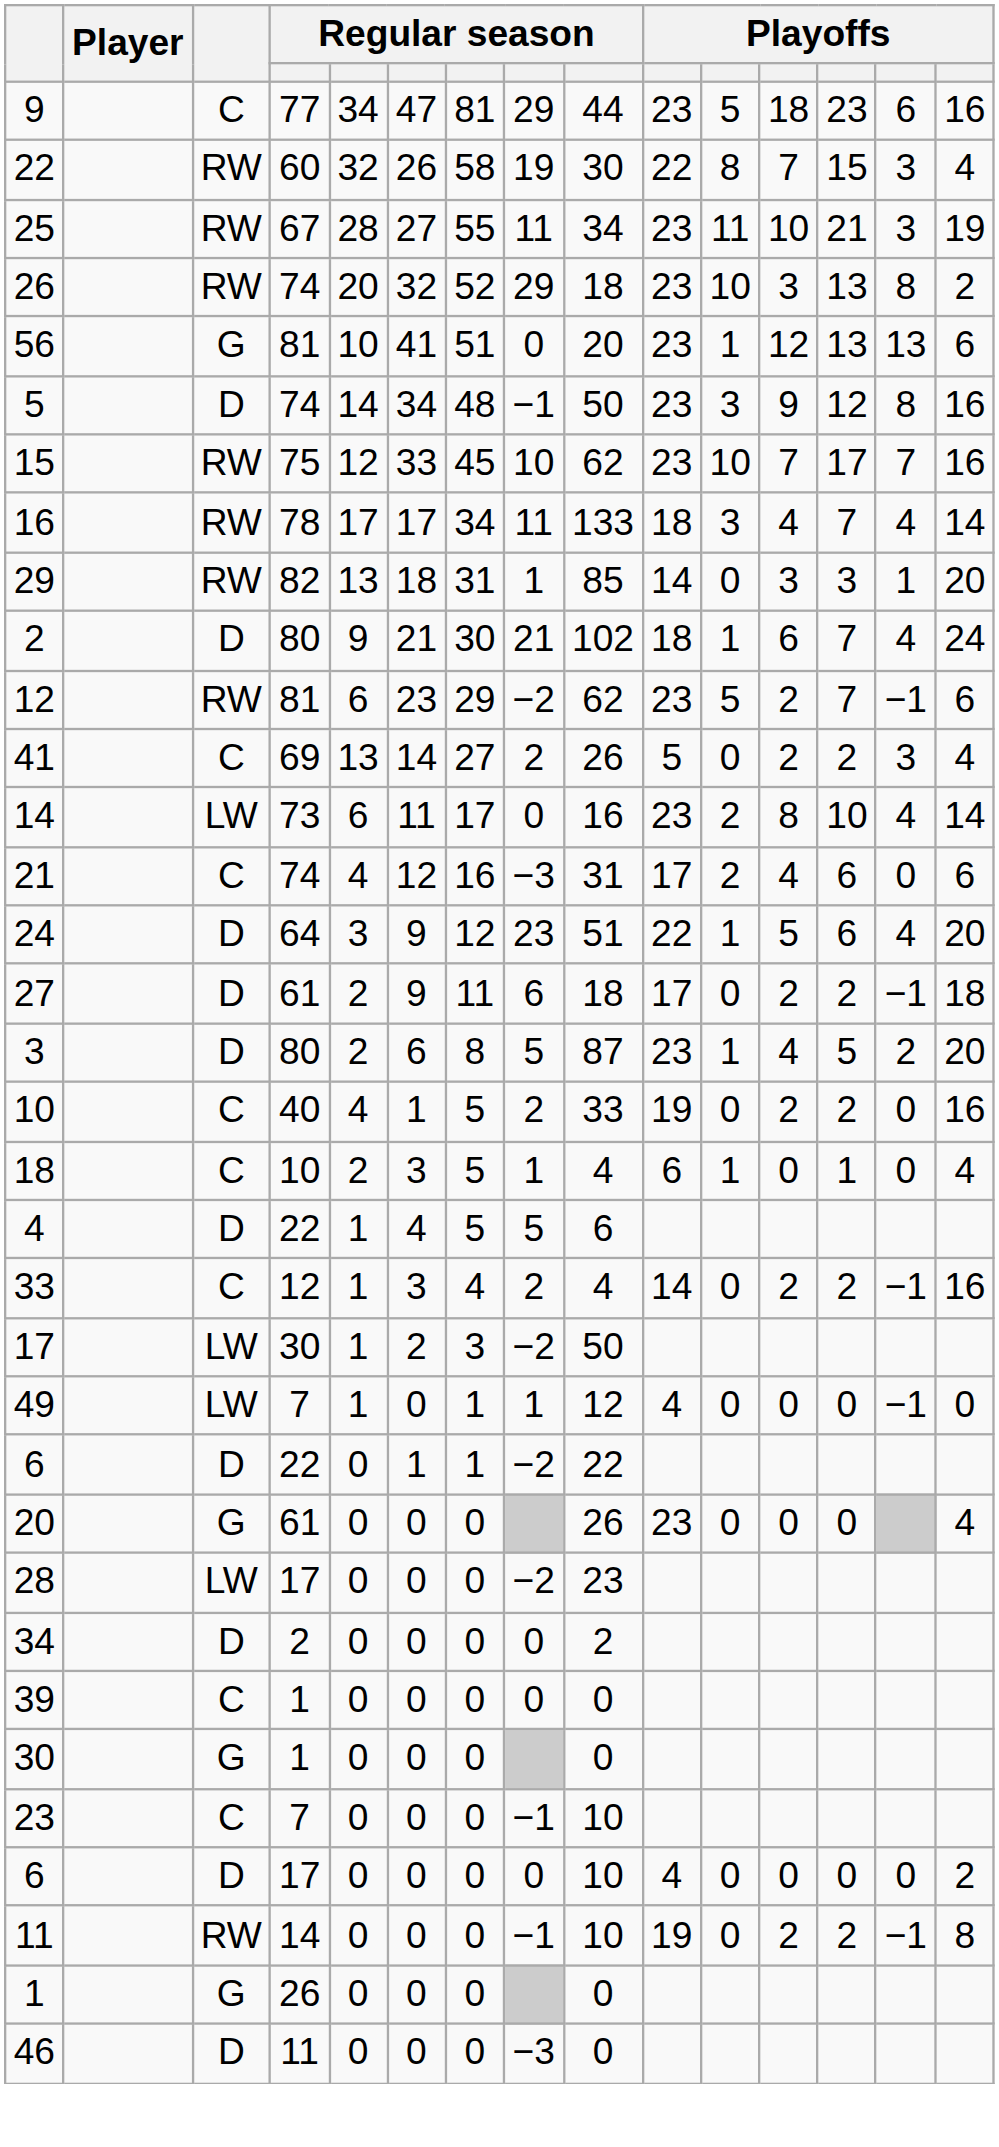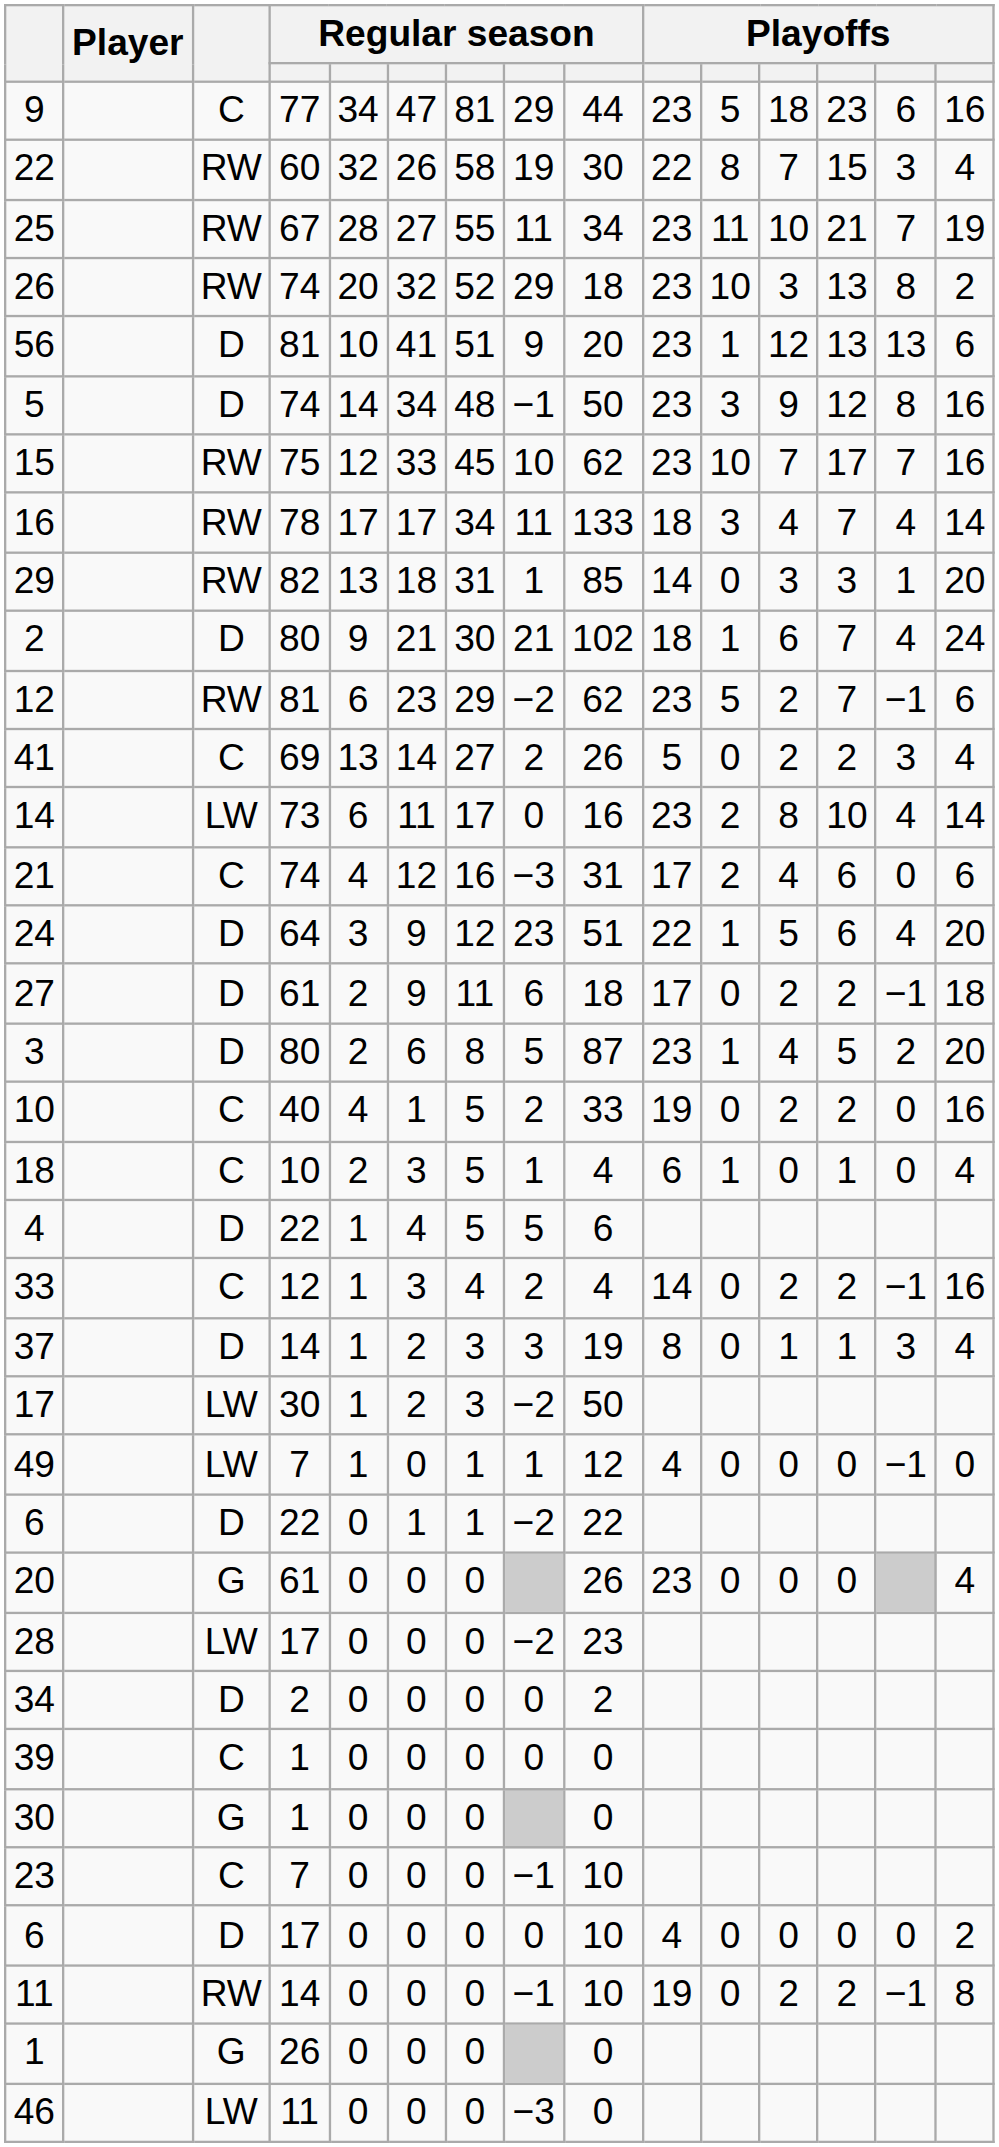(906, 227) 3 -> (906, 227) 7
(231, 345) G -> (231, 345) D
(534, 345) 0 -> (534, 345) 9
+ row: (34, 1346)
(231, 2052) D -> (231, 2111) LW
